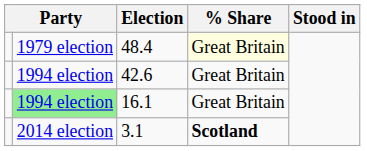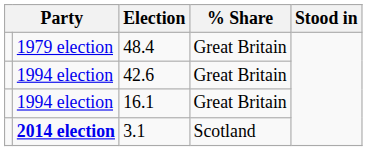(238, 46) lightyellow background -> (240, 46) no background
(65, 103) lightgreen background -> (65, 103) no background
(65, 131) normal -> (66, 131) bold
(225, 131) bold -> (225, 131) normal
